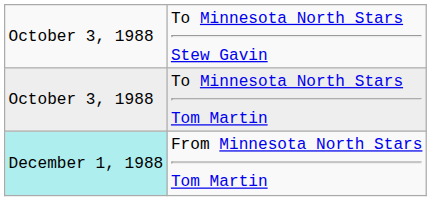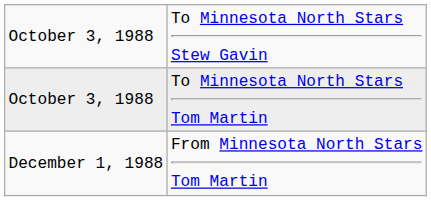(86, 163) paleturquoise background -> (86, 163) no background
